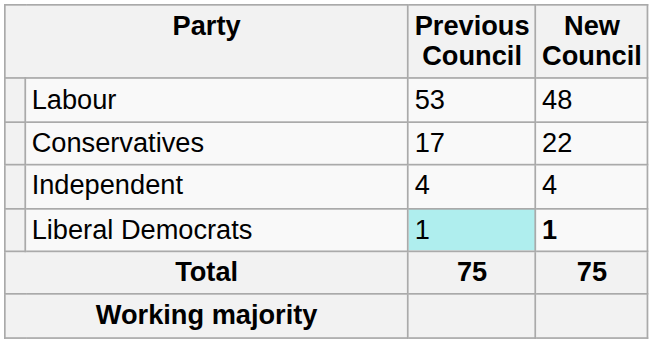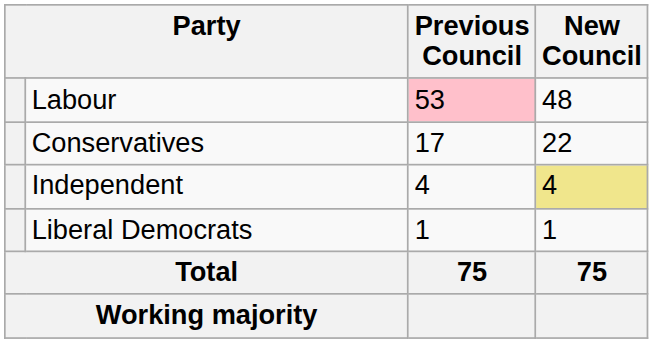(430, 99) no background -> (430, 99) pink background
(550, 186) no background -> (550, 186) khaki background
(422, 229) paleturquoise background -> (422, 229) no background
(550, 229) bold -> (550, 229) normal
